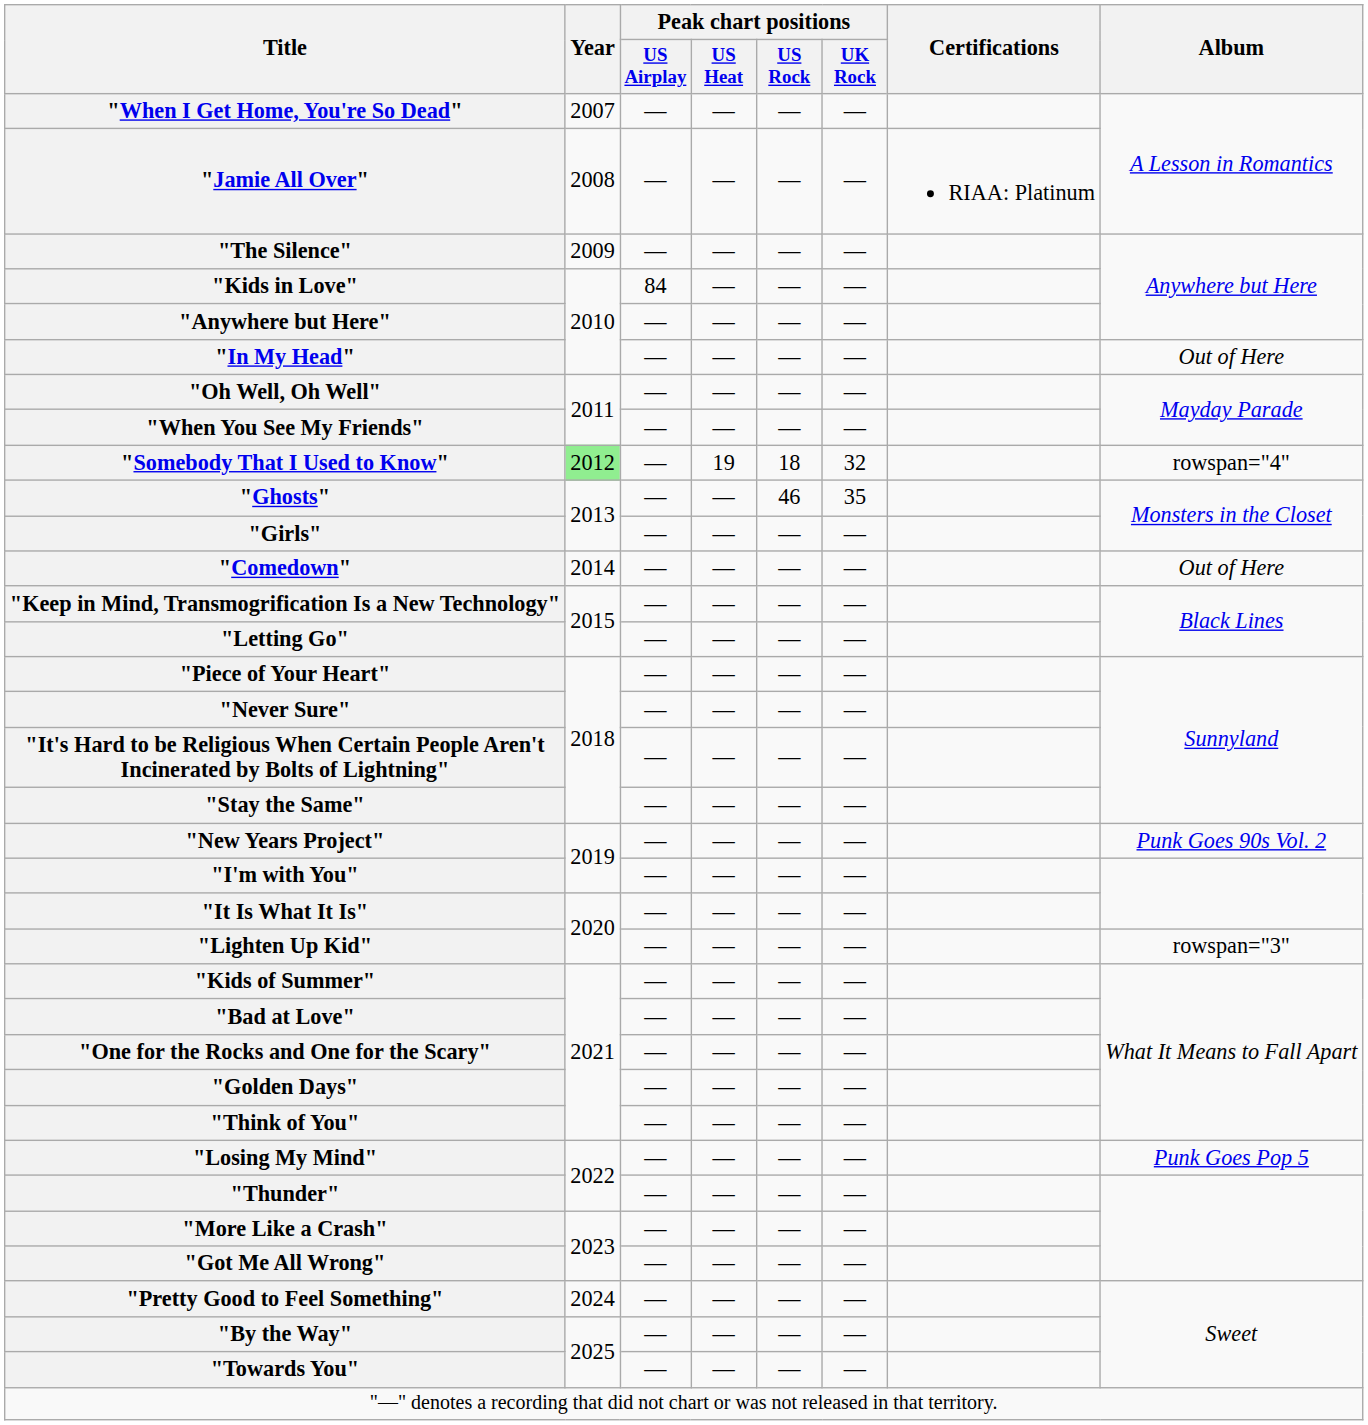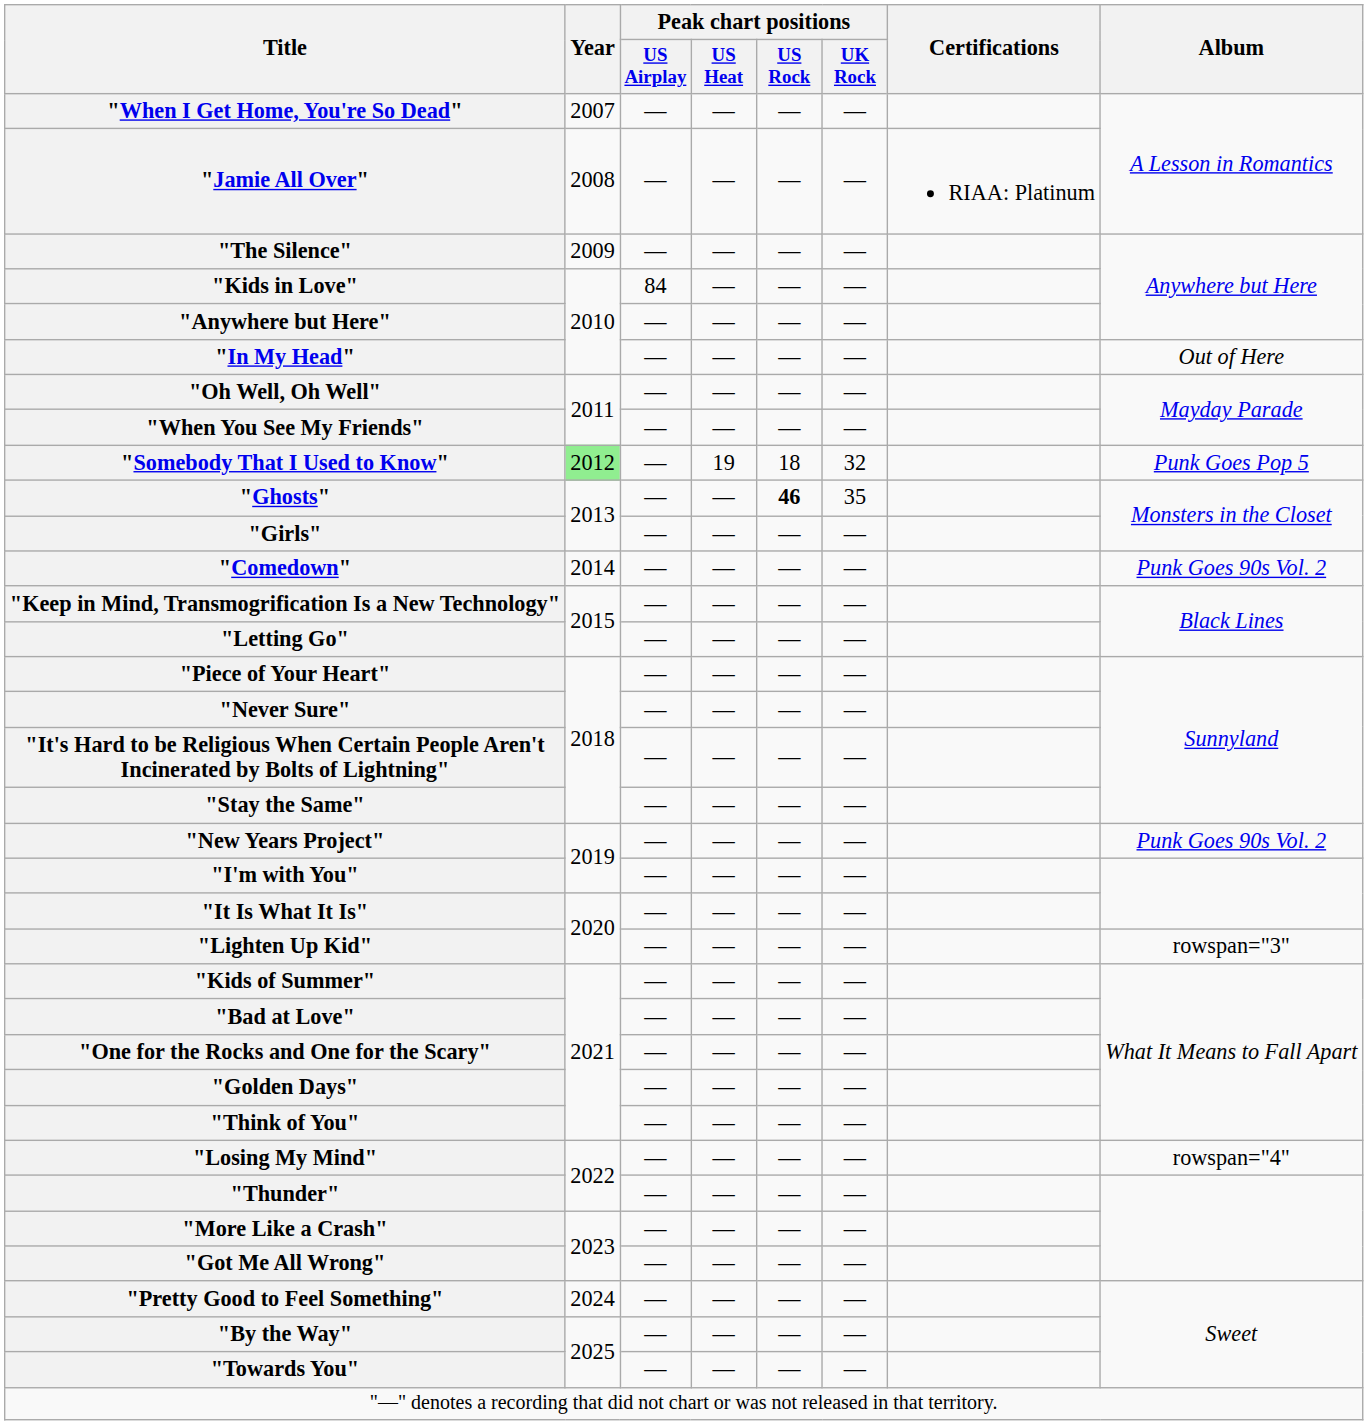(1231, 462) rowspan="4" -> (1231, 462) Punk Goes Pop 5
(789, 497) normal -> (789, 497) bold
(1231, 568) Out of Here -> (1231, 568) Punk Goes 90s Vol. 2
(1231, 1157) Punk Goes Pop 5 -> (1231, 1157) rowspan="4"
